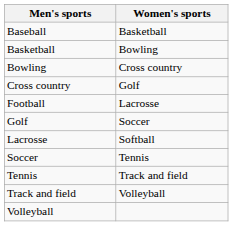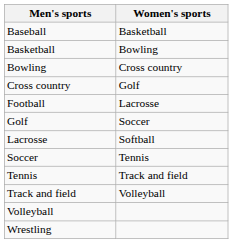+ row: (29, 229)
